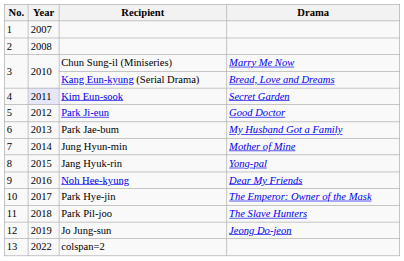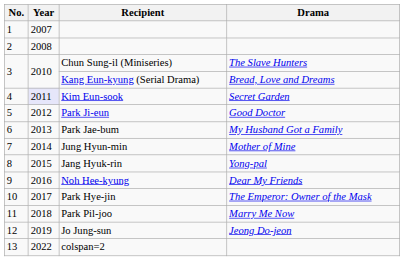(262, 63) Marry Me Now -> (268, 63) The Slave Hunters
(268, 213) The Slave Hunters -> (262, 213) Marry Me Now
